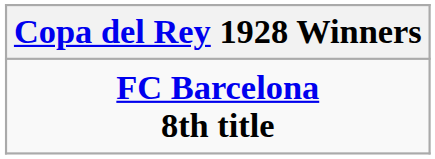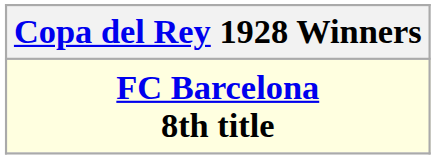(218, 105) no background -> (218, 105) lightyellow background
